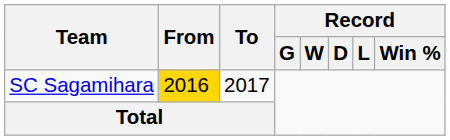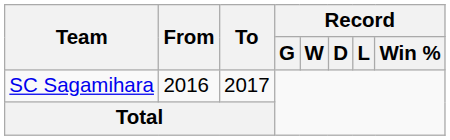(186, 85) gold background -> (186, 85) no background
